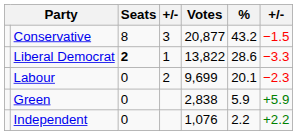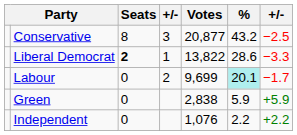(276, 36) −1.5 -> (276, 36) −2.5
(244, 78) no background -> (244, 78) paleturquoise background
(276, 78) −2.3 -> (276, 78) −1.7
